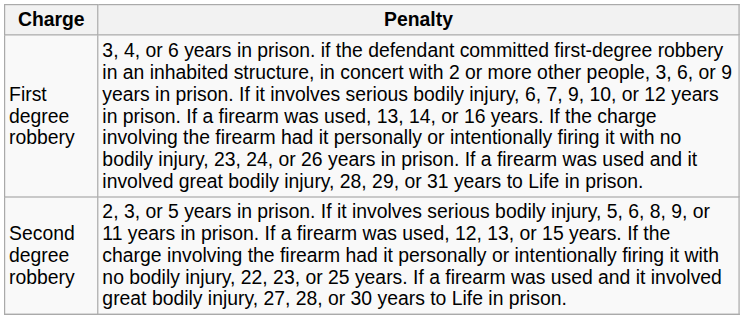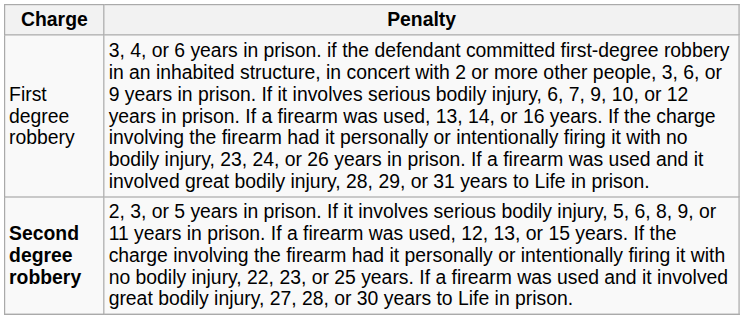(42, 255) normal -> (45, 255) bold
